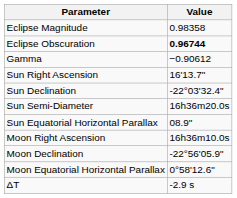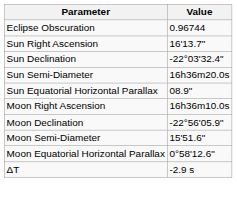- row: (47, 28)
(187, 43) bold -> (187, 28) normal
- row: (24, 59)
+ row: (53, 138)
